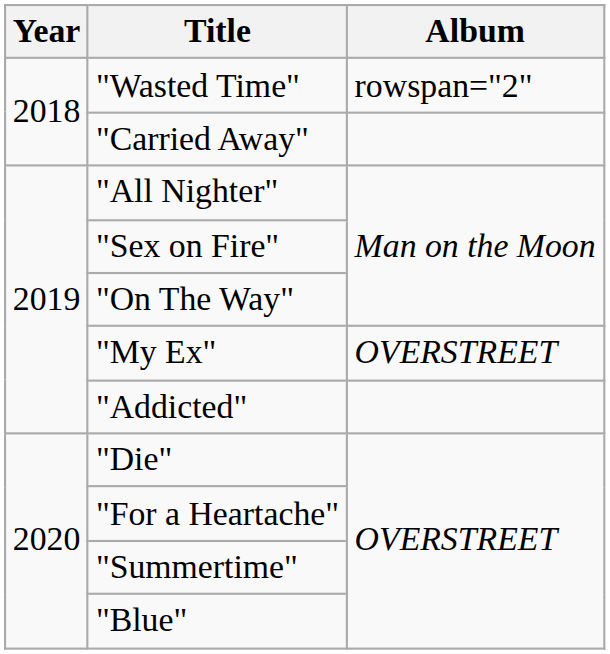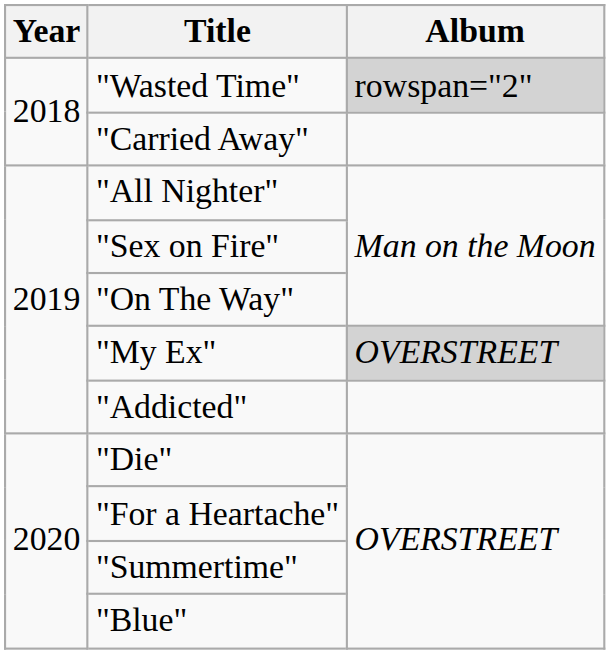(444, 84) no background -> (444, 84) lightgrey background
(456, 352) no background -> (456, 352) lightgrey background
